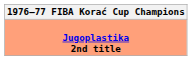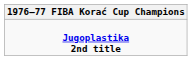(96, 43) lightsalmon background -> (96, 43) no background
